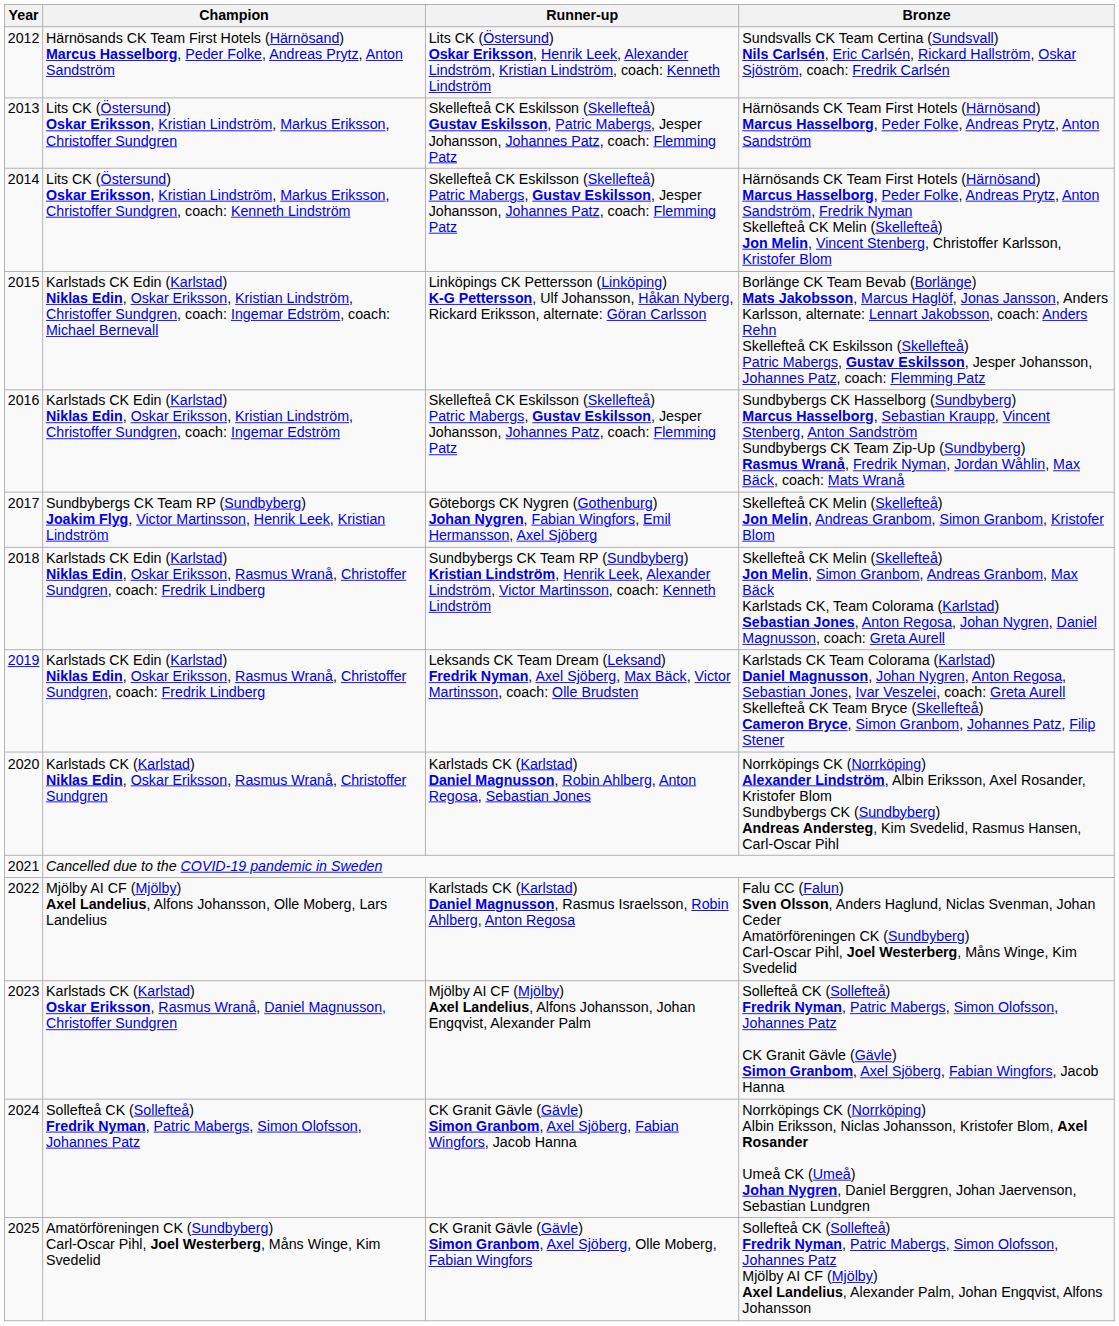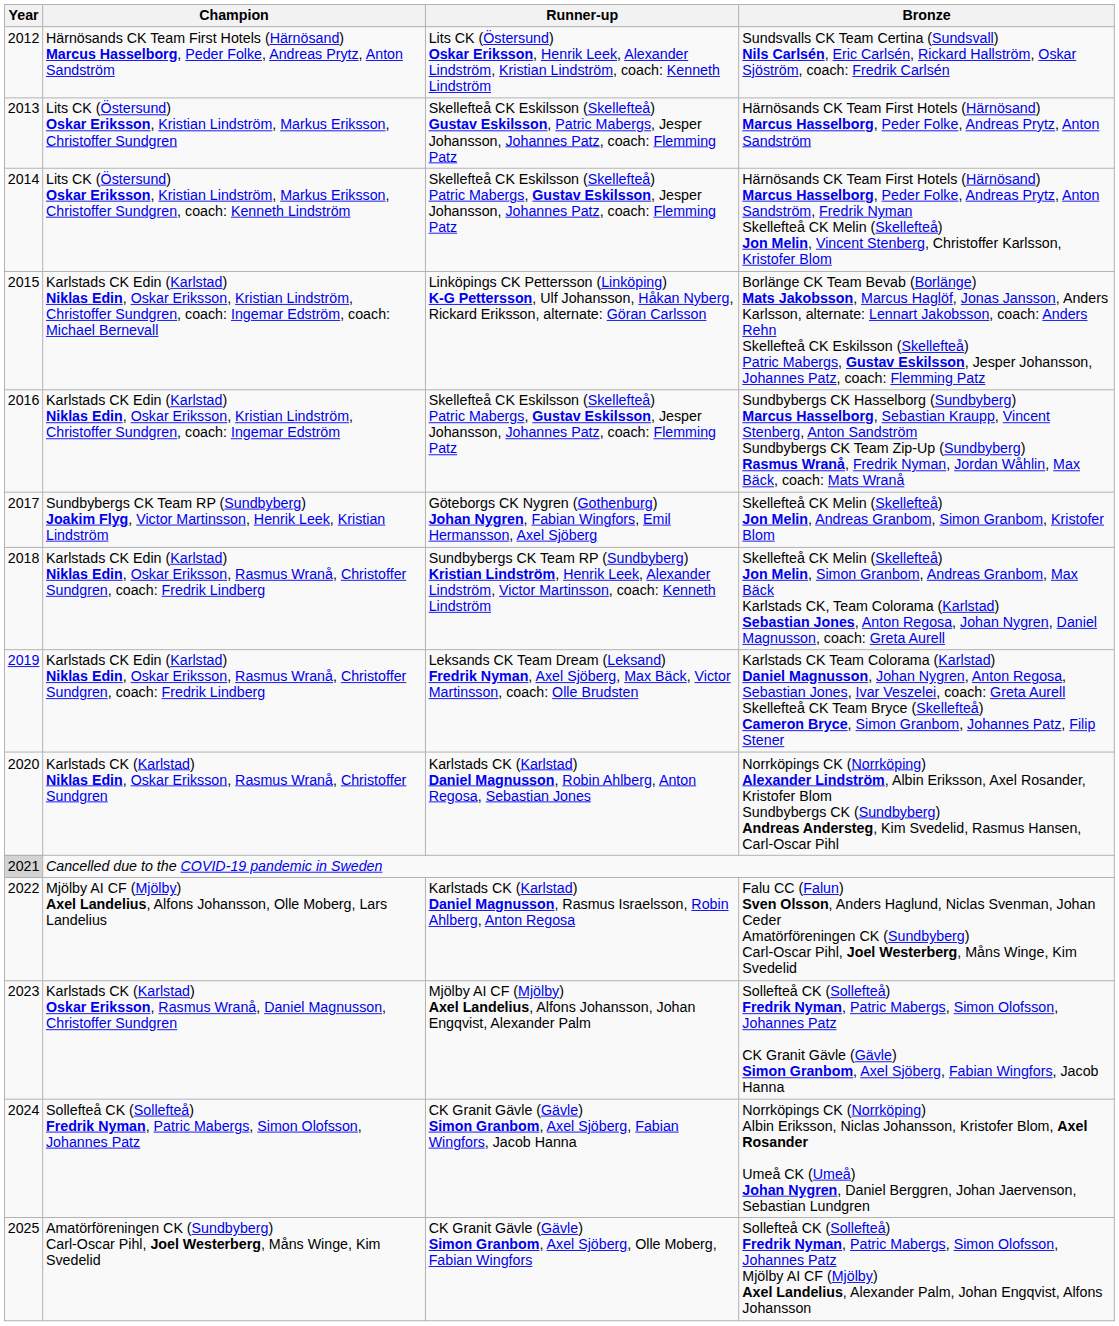(24, 866) no background -> (24, 866) lightgrey background
